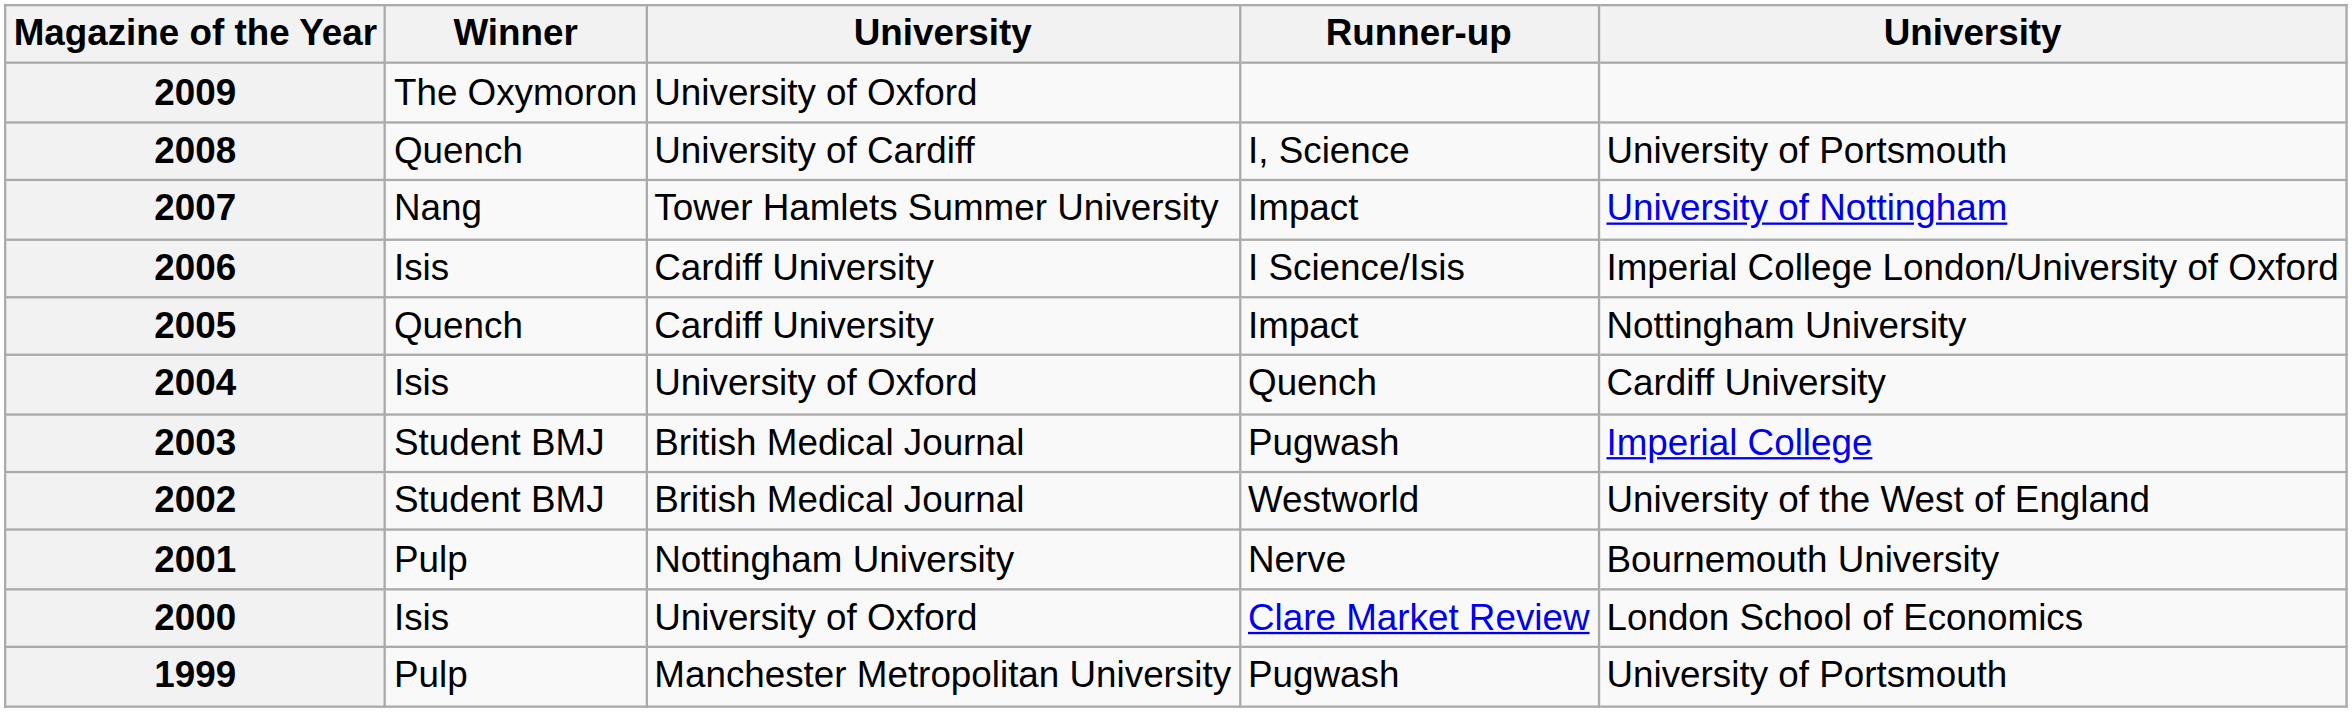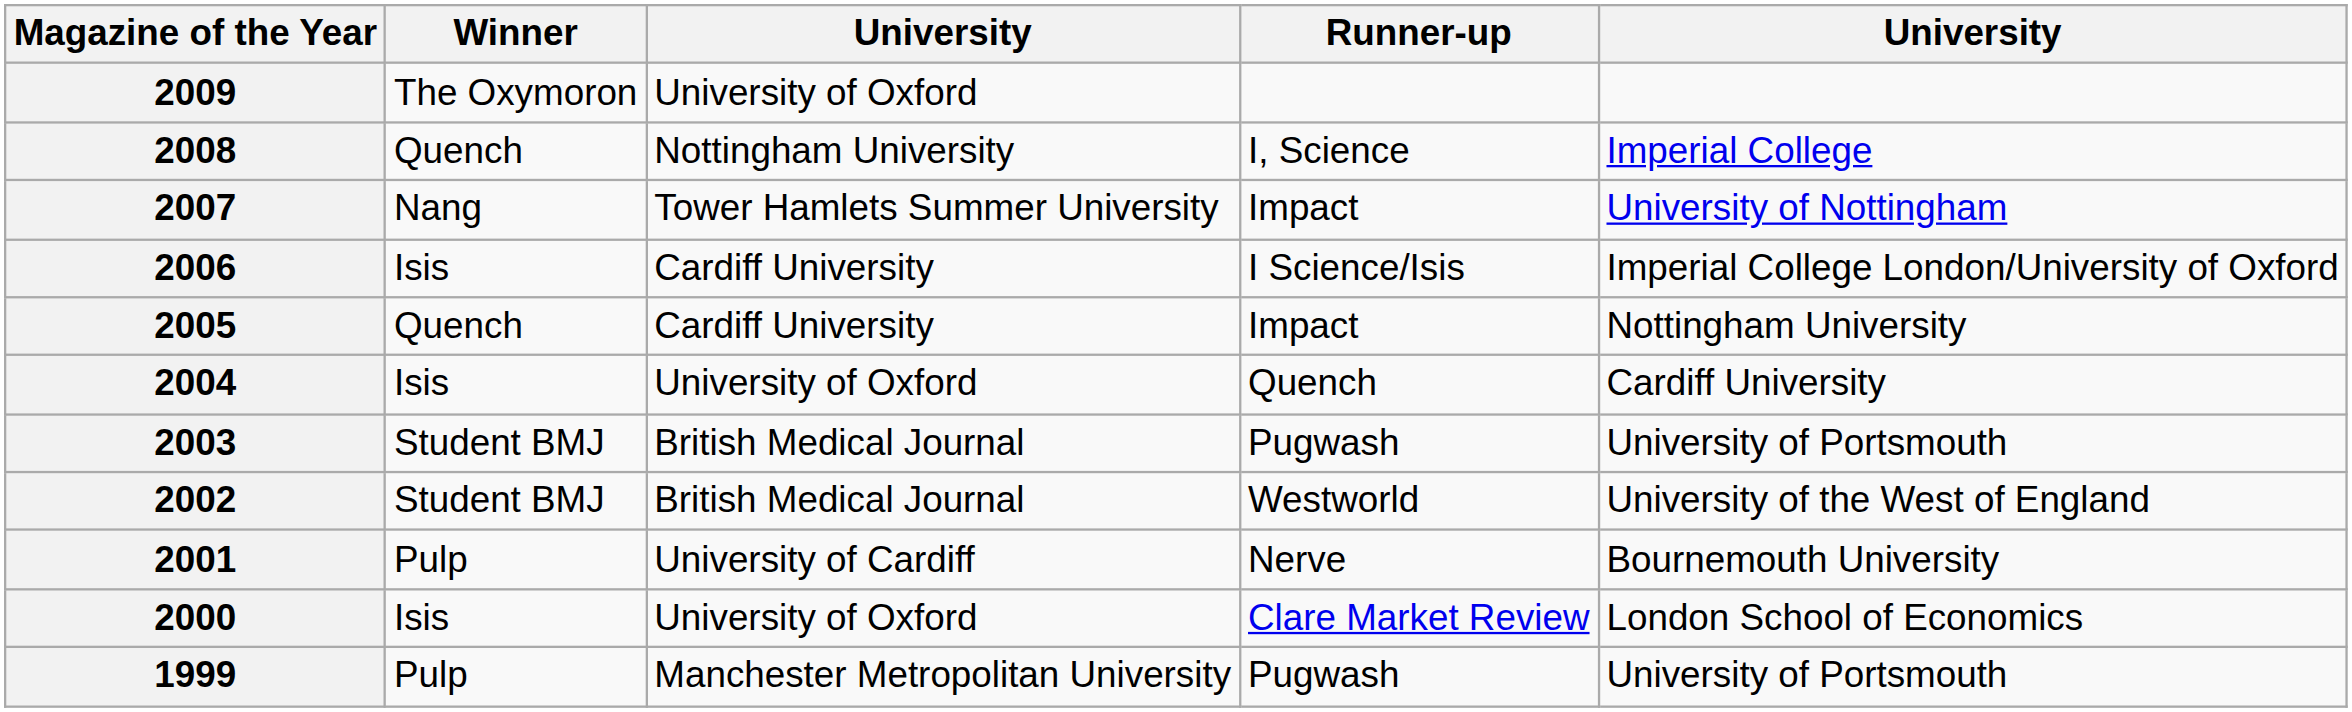(814, 150) University of Cardiff -> (834, 150) Nottingham University
(1807, 150) University of Portsmouth -> (1739, 150) Imperial College
(1739, 442) Imperial College -> (1807, 442) University of Portsmouth
(834, 558) Nottingham University -> (814, 558) University of Cardiff
